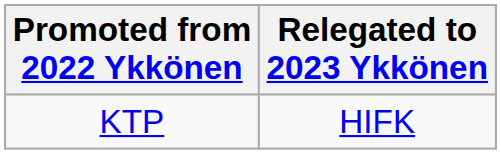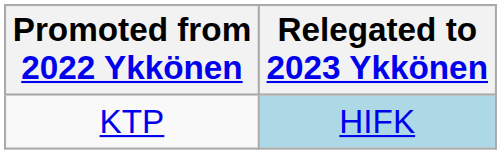(377, 121) no background -> (377, 121) lightblue background
